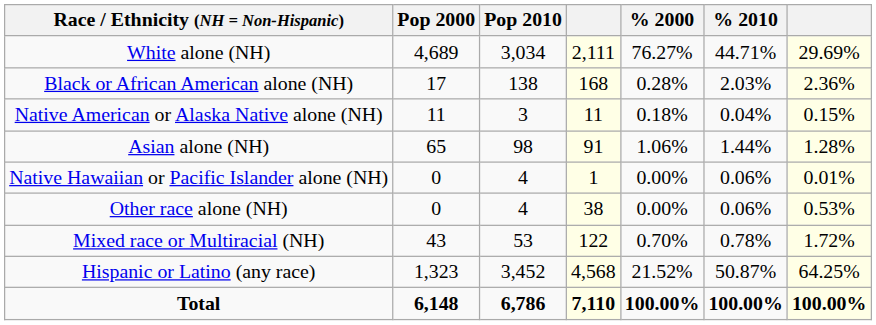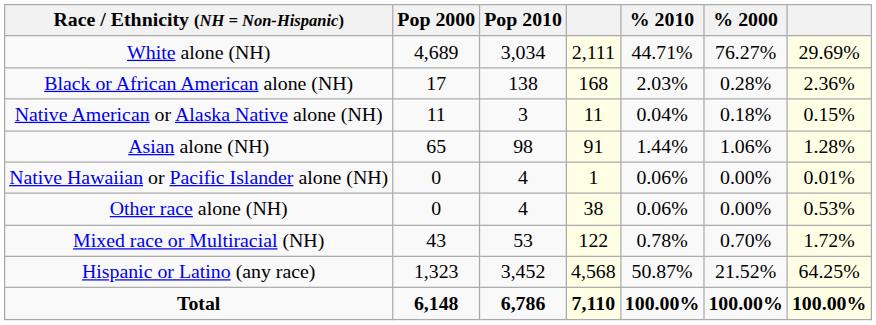columns swapped: (662, 20) <-> (746, 20)
